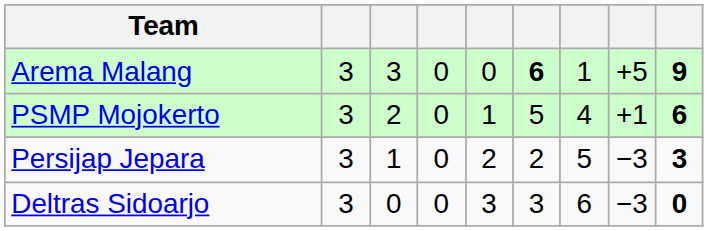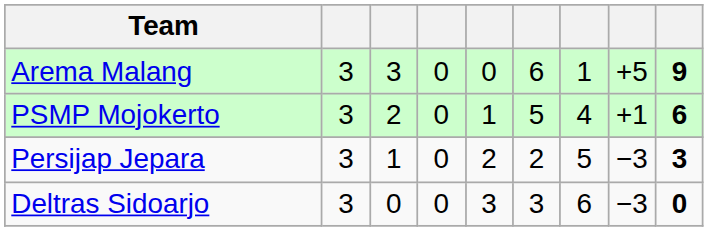(537, 70) bold -> (537, 70) normal
